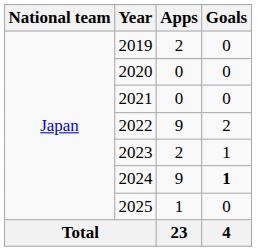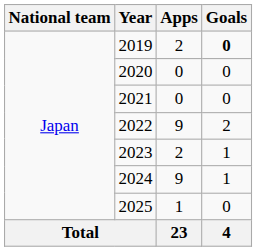(226, 44) normal -> (226, 44) bold
(226, 179) bold -> (226, 179) normal
